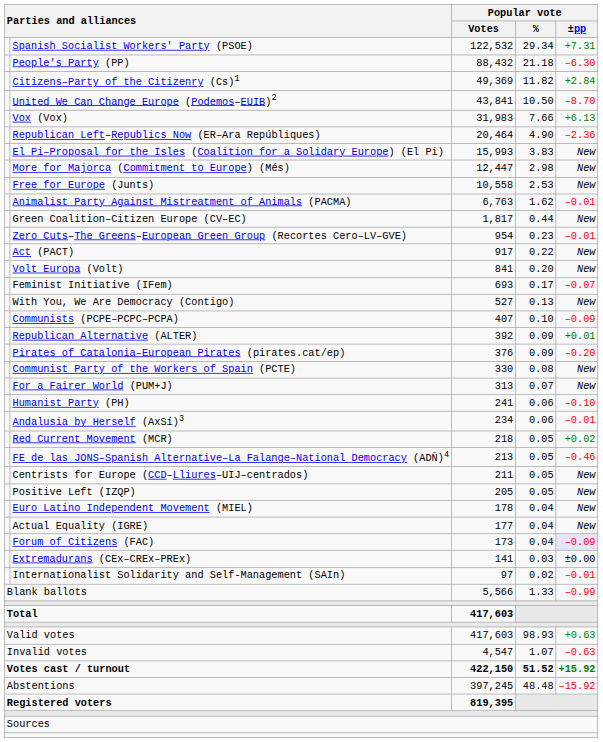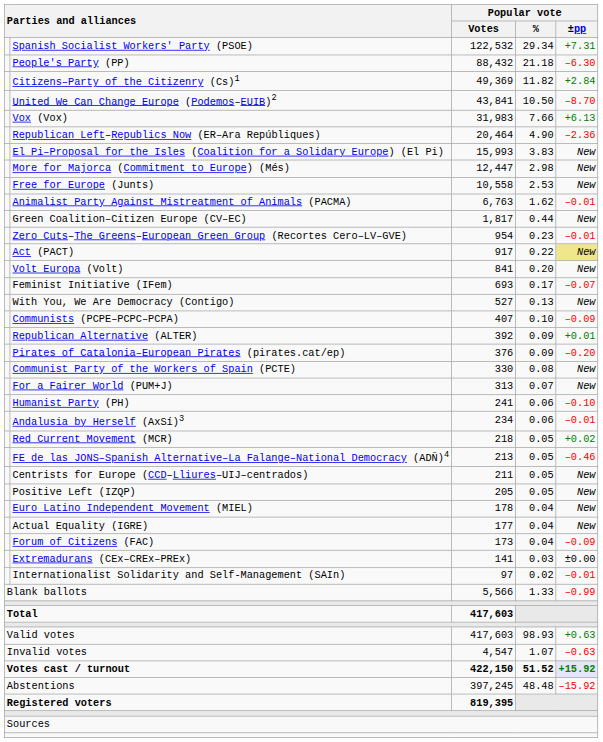(586, 252) no background -> (586, 252) khaki background
(580, 542) lavender background -> (580, 542) no background
(577, 669) no background -> (577, 669) lavender background
